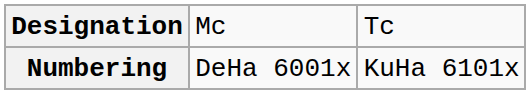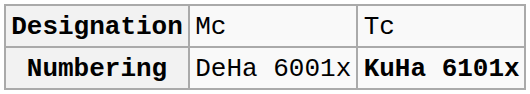(442, 69) normal -> (442, 69) bold
